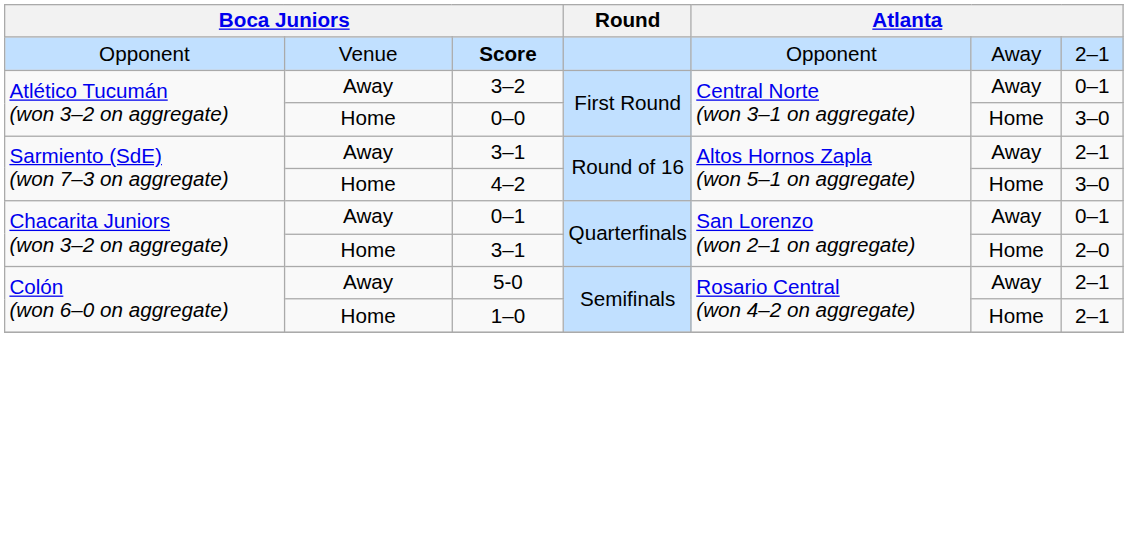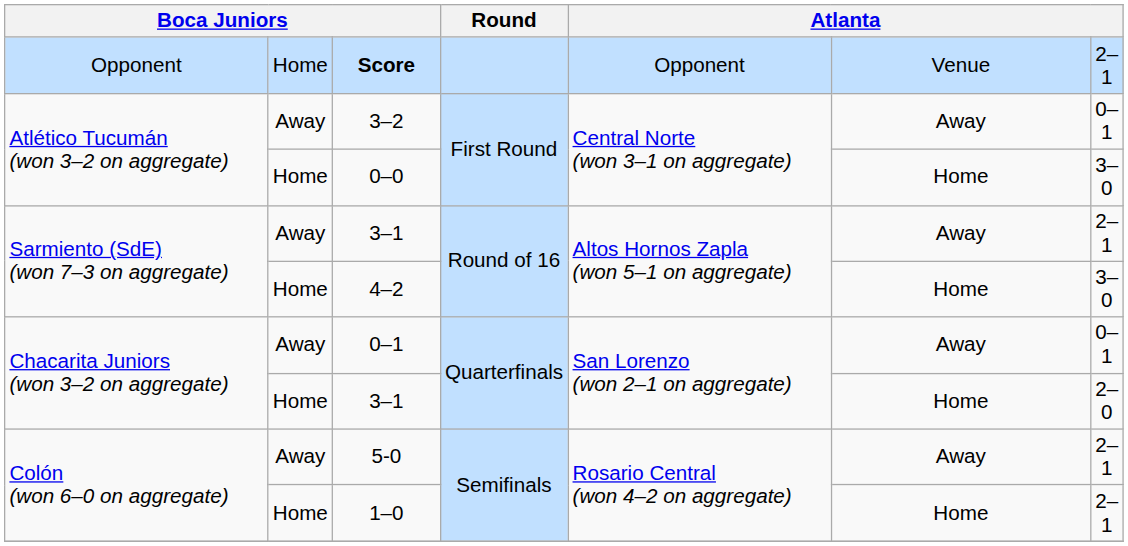(368, 53) Venue -> (300, 65) Home
(1016, 53) Away -> (961, 65) Venue
